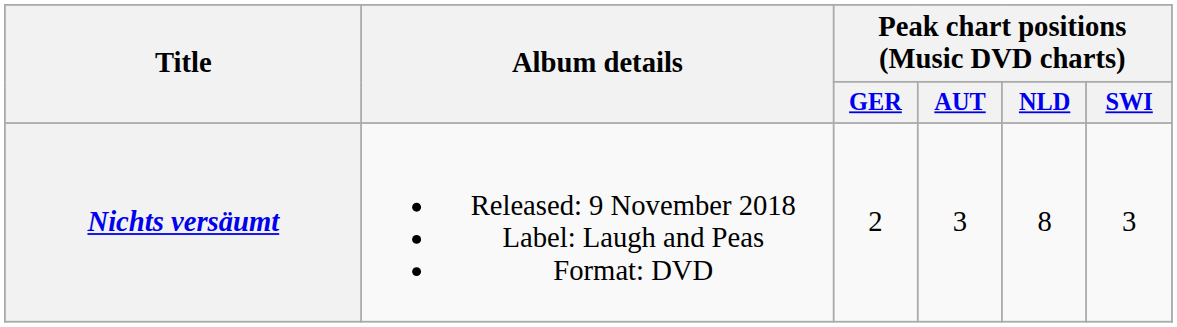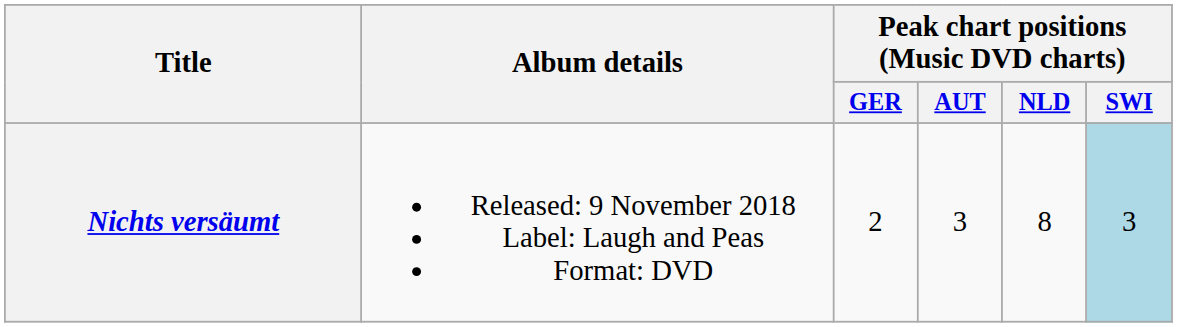(1129, 221) no background -> (1129, 221) lightblue background
